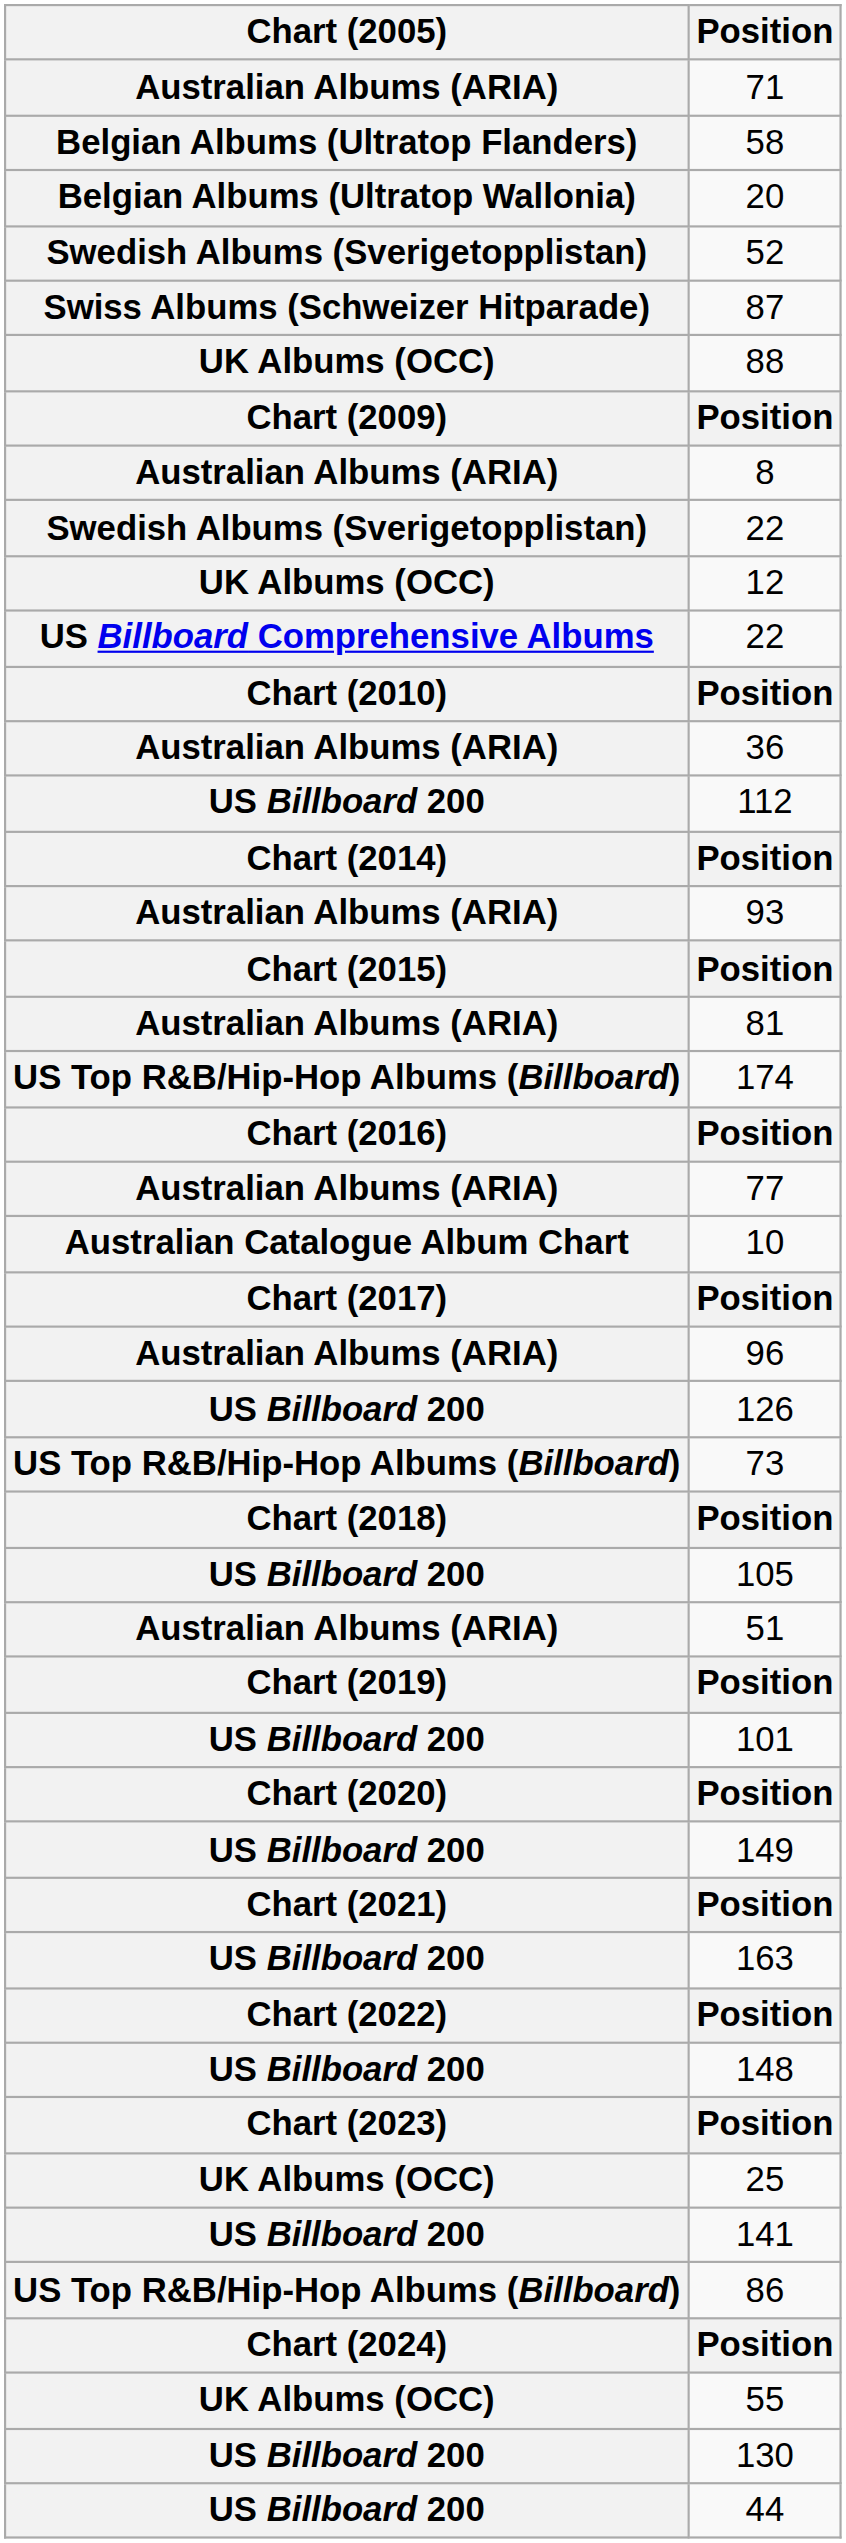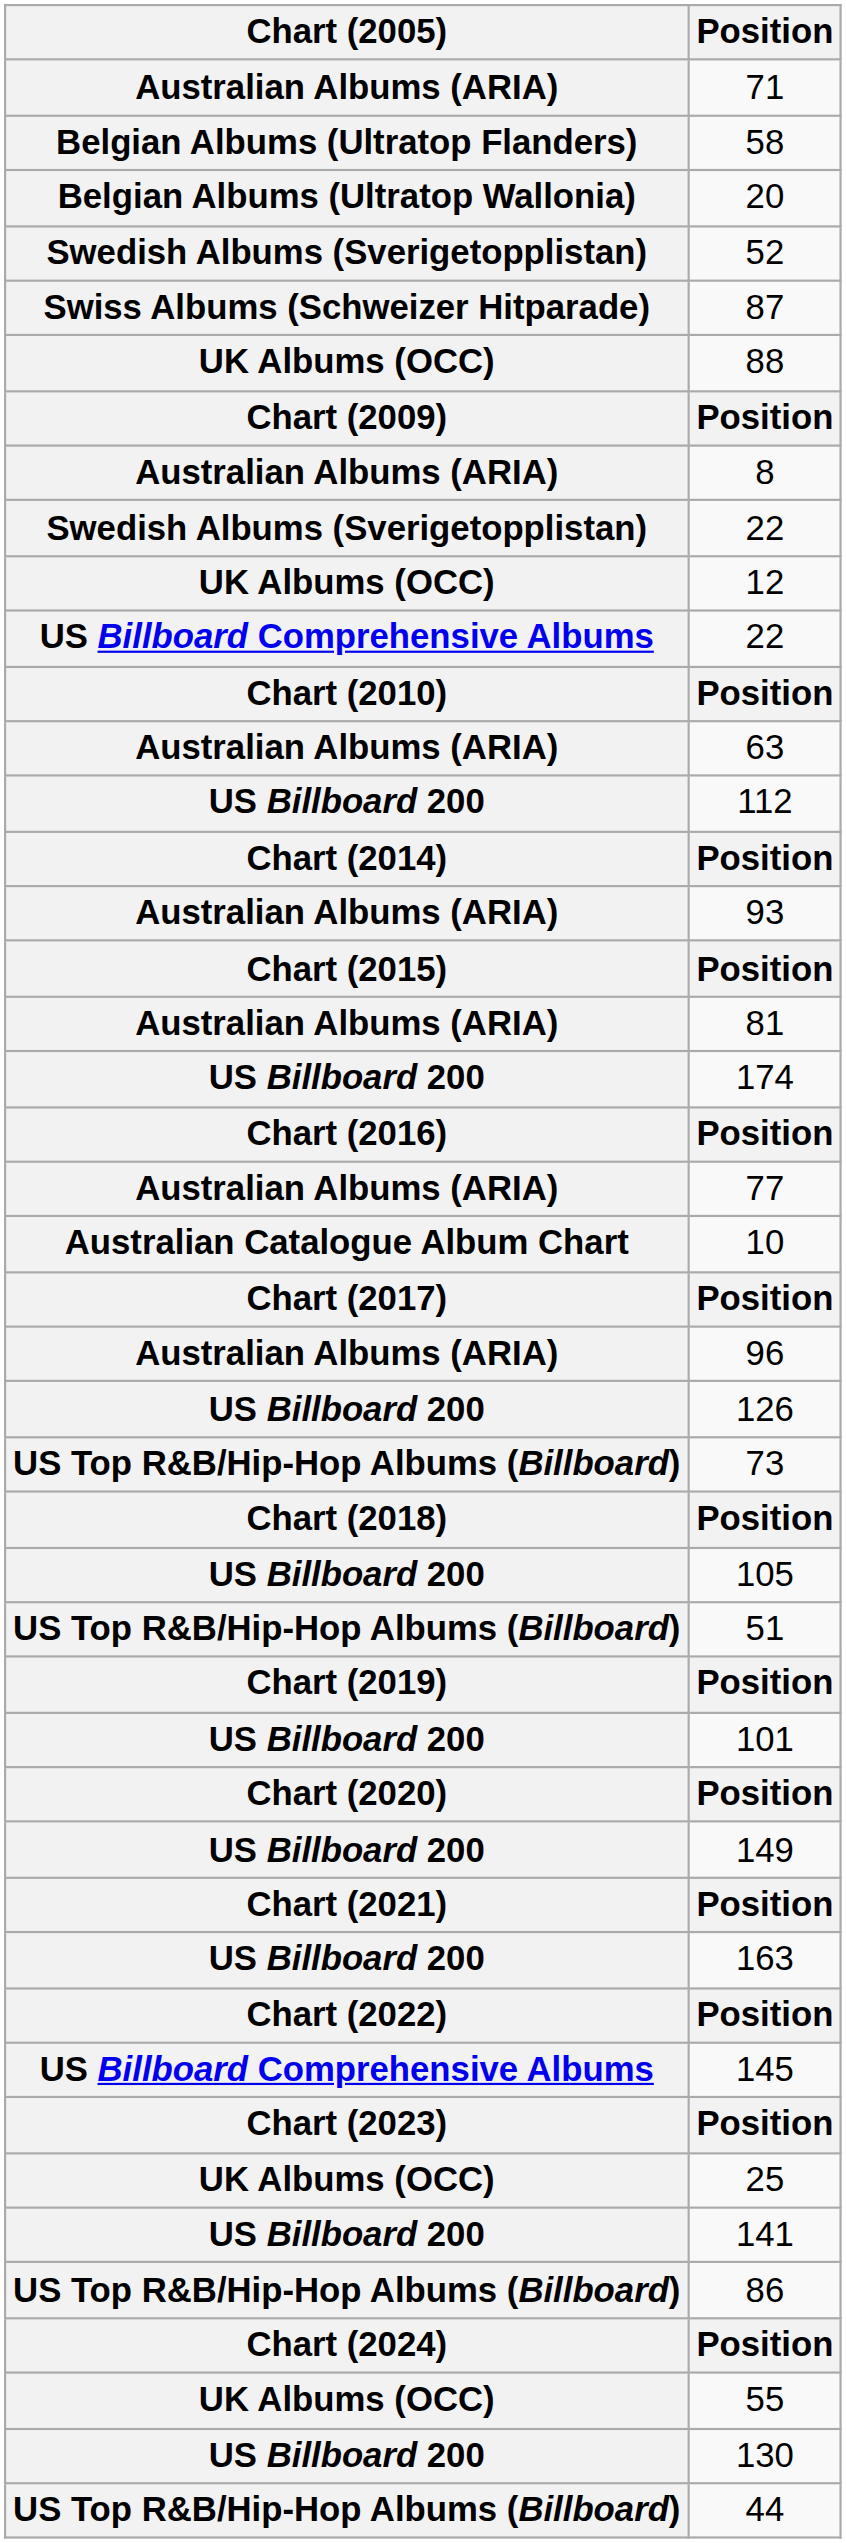(765, 747) 36 -> (765, 747) 63
(347, 1078) US Top R&B/Hip-Hop Albums (Billboard) -> (347, 1078) US Billboard 200
(347, 1628) Australian Albums (ARIA) -> (347, 1628) US Top R&B/Hip-Hop Albums (Billboard)
(347, 2069) US Billboard 200 -> (347, 2069) US Billboard Comprehensive Albums
(765, 2069) 148 -> (765, 2069) 145
(347, 2509) US Billboard 200 -> (347, 2509) US Top R&B/Hip-Hop Albums (Billboard)
